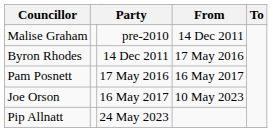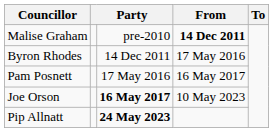(211, 35) normal -> (212, 35) bold
(134, 96) normal -> (135, 96) bold
(134, 117) normal -> (135, 117) bold
